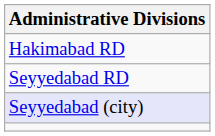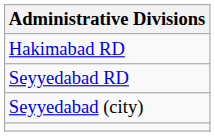(76, 107) lavender background -> (76, 107) no background
